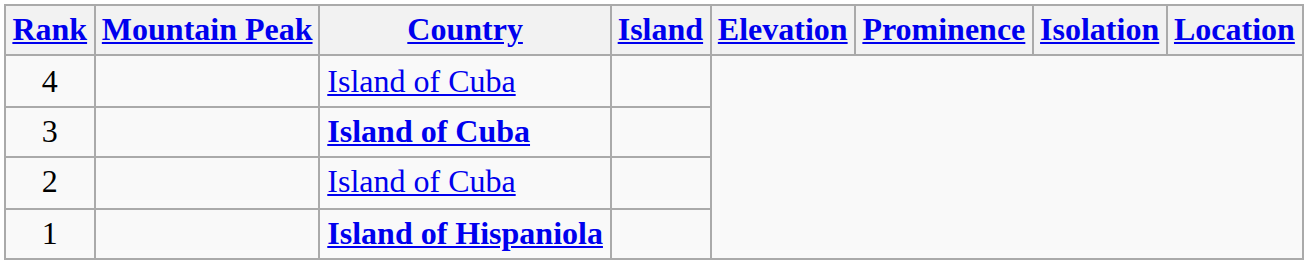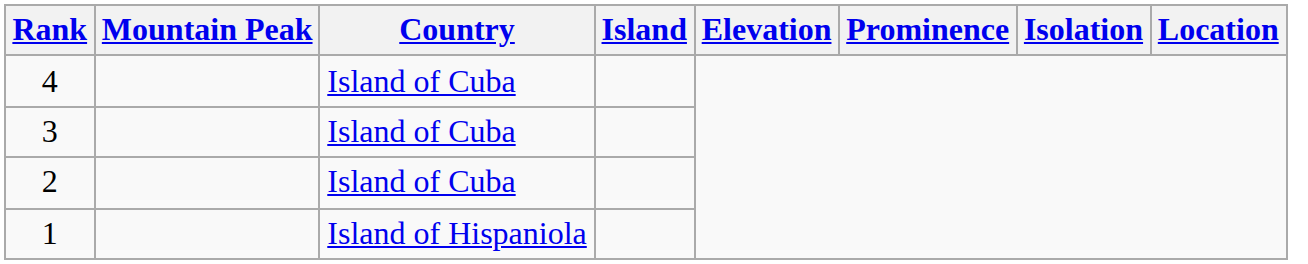(429, 131) bold -> (421, 131) normal
(465, 232) bold -> (457, 232) normal
